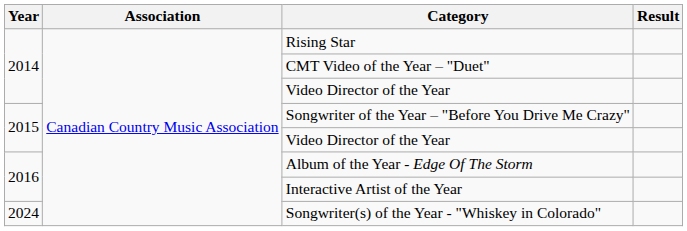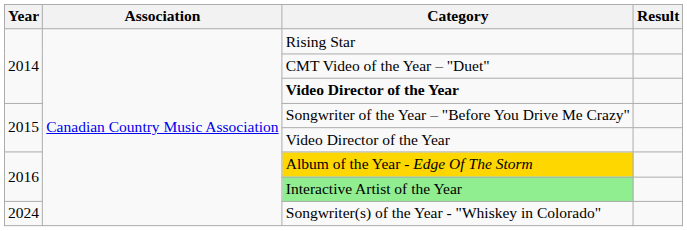(368, 90) normal -> (372, 90) bold
(409, 164) no background -> (409, 164) gold background
(374, 189) no background -> (374, 189) lightgreen background
